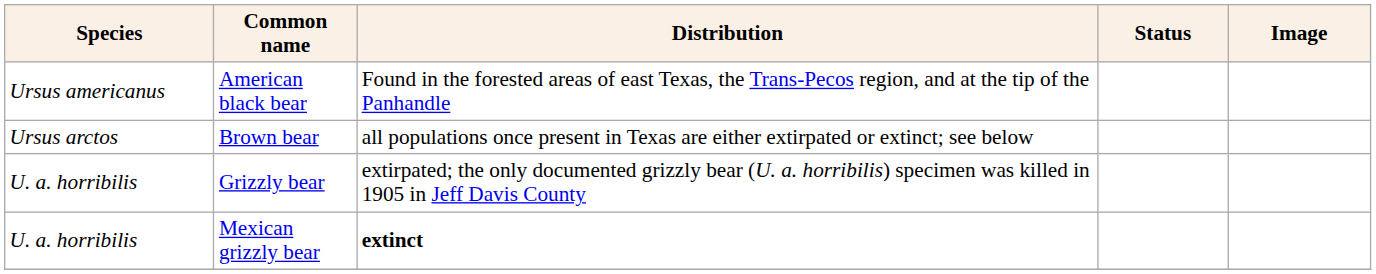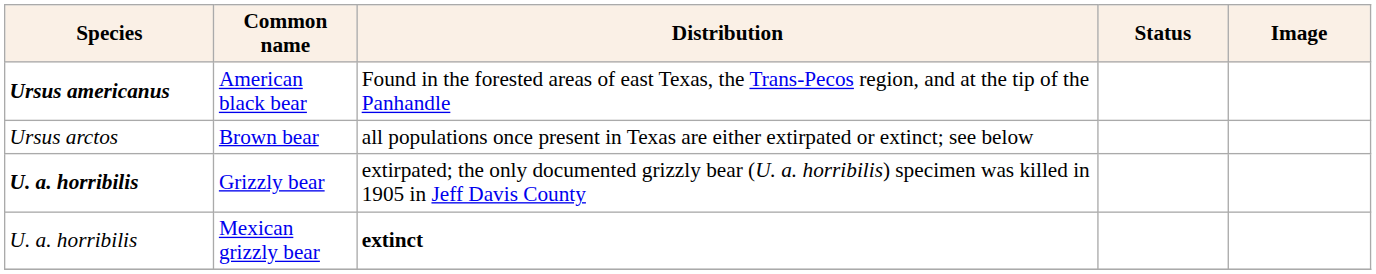(87, 91) normal -> (90, 91) bold
(73, 182) normal -> (74, 182) bold
